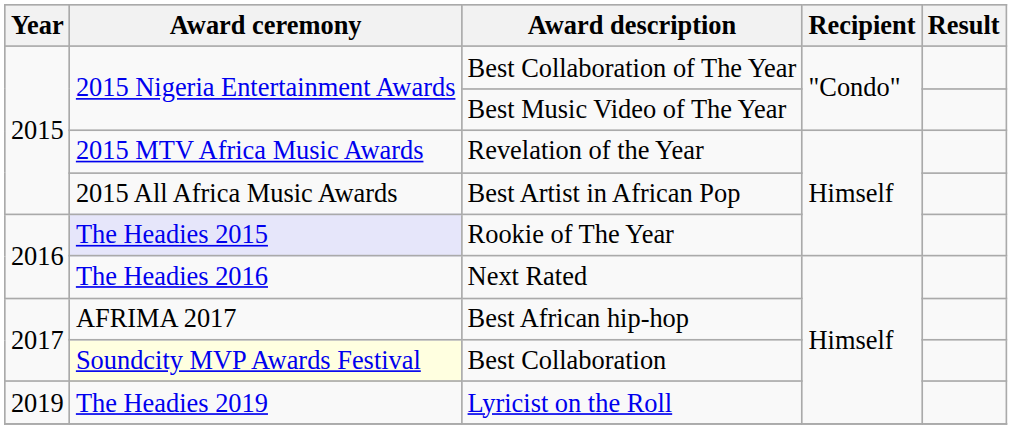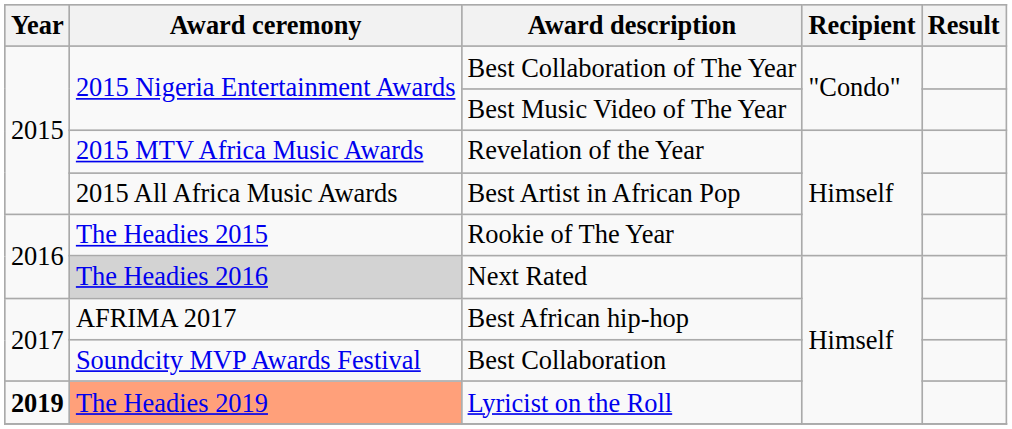(172, 234) lavender background -> (172, 234) no background
(172, 276) no background -> (172, 276) lightgrey background
(248, 360) lightyellow background -> (248, 360) no background
(37, 402) normal -> (37, 402) bold
(172, 402) no background -> (172, 402) lightsalmon background
